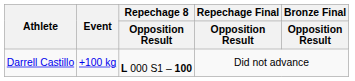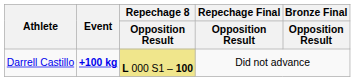(98, 63) normal -> (98, 63) bold
(156, 69) no background -> (158, 69) khaki background
